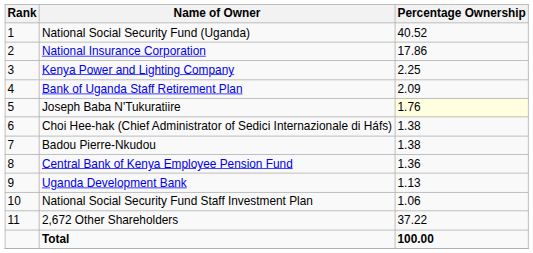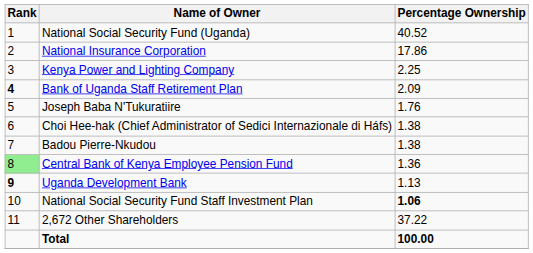(11, 88) normal -> (11, 88) bold
(409, 107) lightyellow background -> (409, 107) no background
(11, 164) no background -> (11, 164) lightgreen background
(11, 182) normal -> (11, 182) bold
(409, 201) normal -> (409, 201) bold
